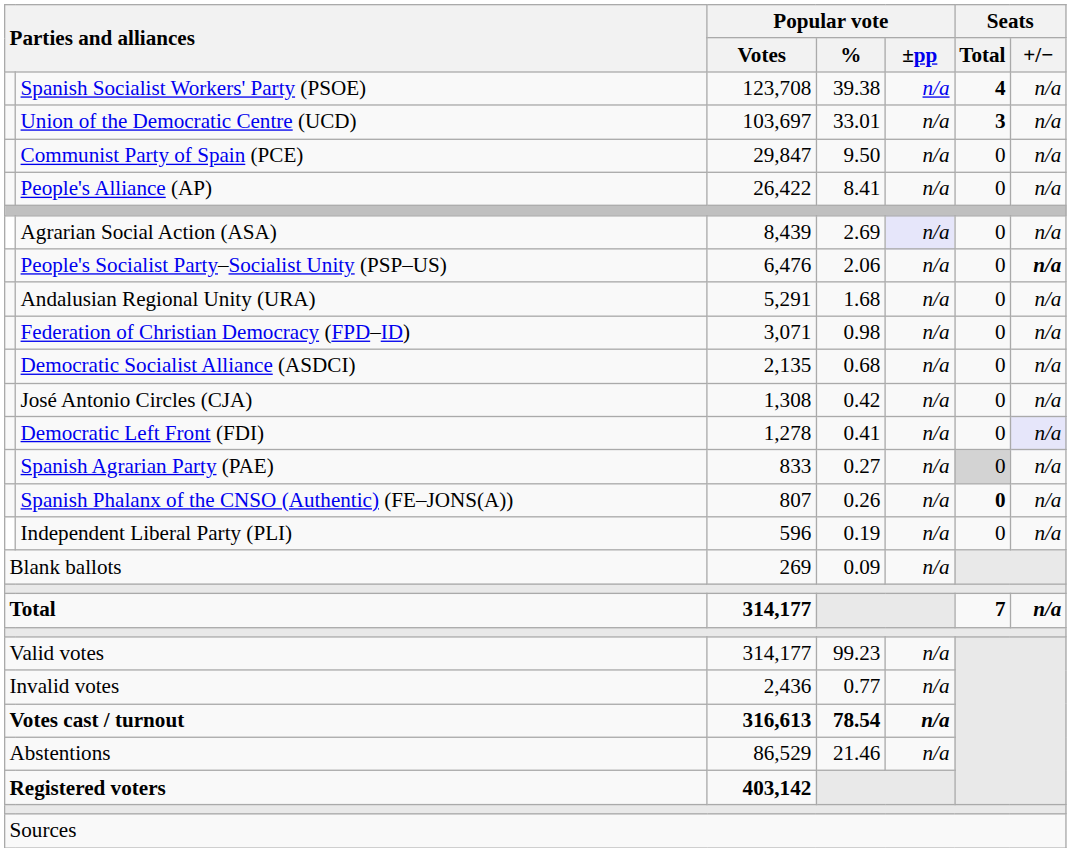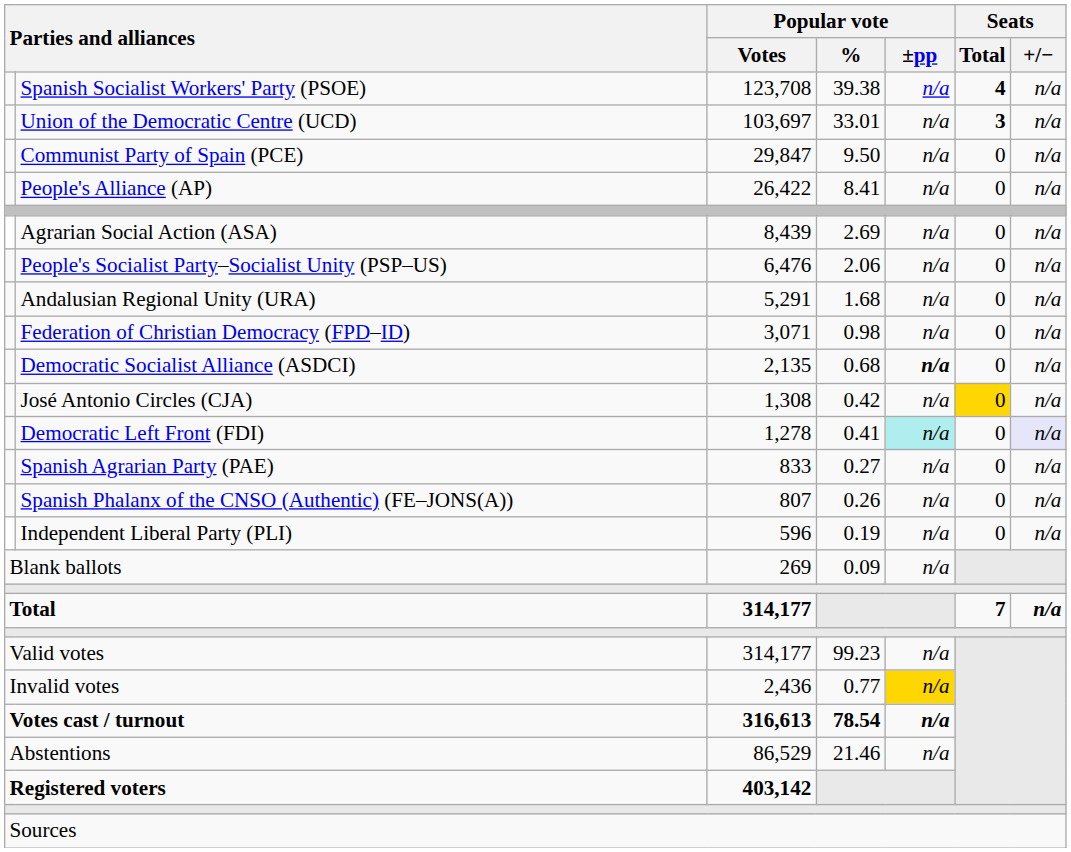(936, 231) lavender background -> (936, 231) no background
(1047, 265) bold -> (1048, 265) normal
(936, 365) normal -> (935, 365) bold
(1000, 399) no background -> (1000, 399) gold background
(936, 432) no background -> (936, 432) paleturquoise background
(1000, 466) lightgrey background -> (1000, 466) no background
(1000, 499) bold -> (1000, 499) normal
(936, 686) no background -> (936, 686) gold background
